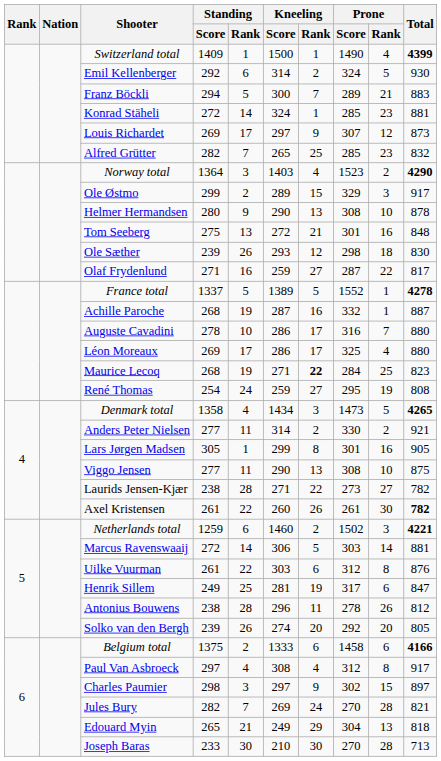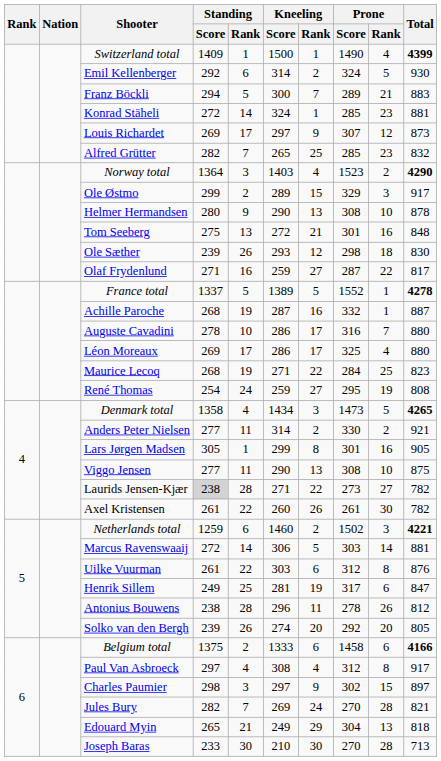(316, 370) bold -> (316, 370) normal
(211, 489) no background -> (211, 489) lightgrey background
(420, 509) bold -> (420, 509) normal
